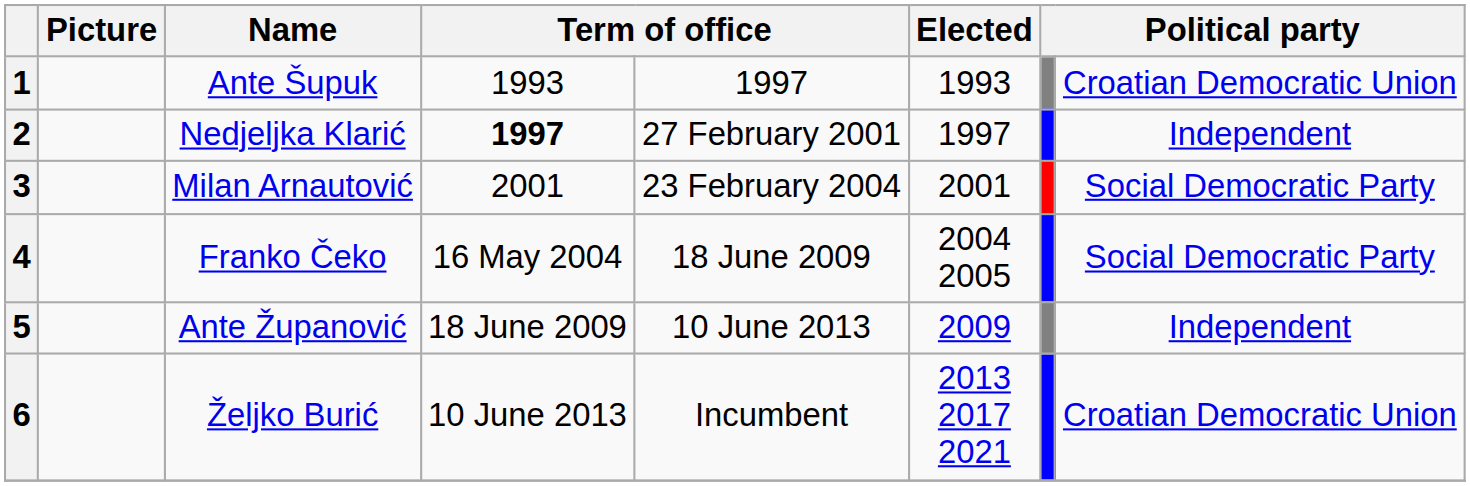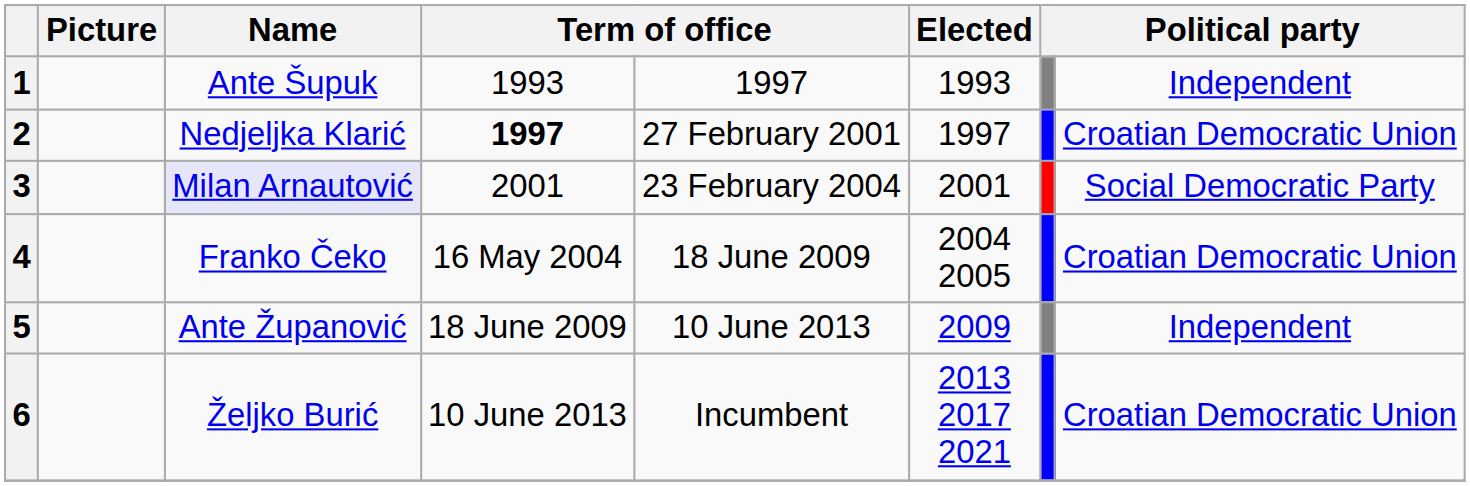(1260, 82) Croatian Democratic Union -> (1260, 82) Independent
(1260, 134) Independent -> (1260, 134) Croatian Democratic Union
(293, 186) no background -> (293, 186) lavender background
(1260, 257) Social Democratic Party -> (1260, 257) Croatian Democratic Union
